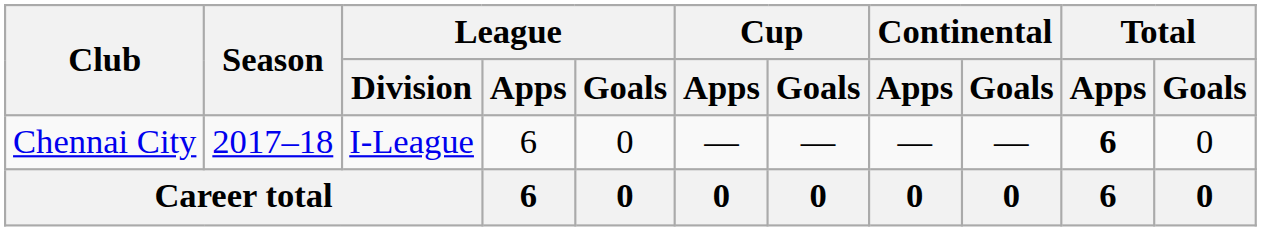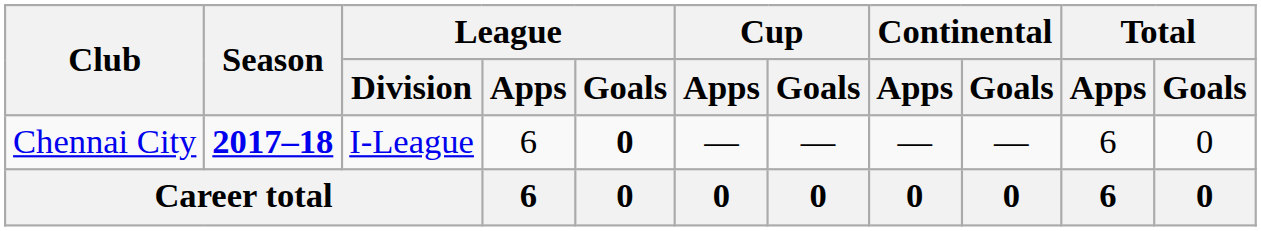(273, 141) normal -> (273, 141) bold
(625, 141) normal -> (625, 141) bold
(1108, 141) bold -> (1108, 141) normal
